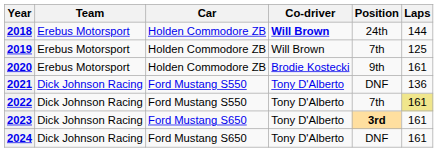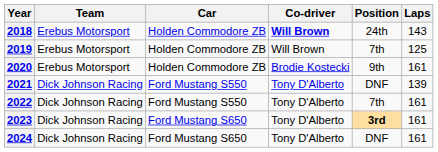(417, 31) 144 -> (417, 31) 143
(417, 85) 136 -> (417, 85) 139
(417, 102) khaki background -> (417, 102) no background
